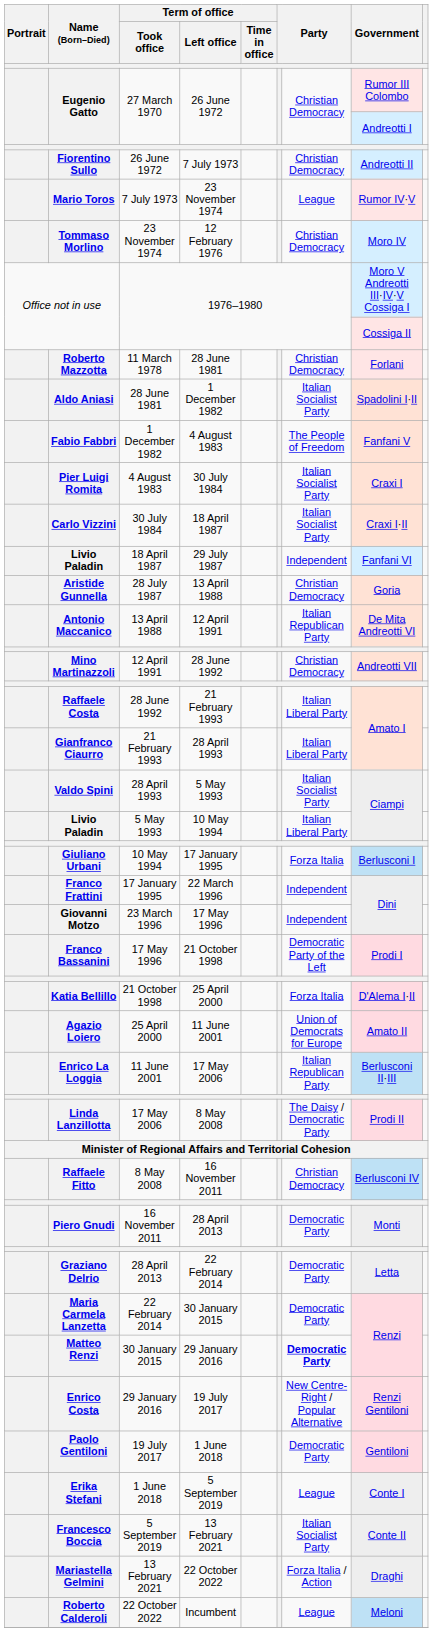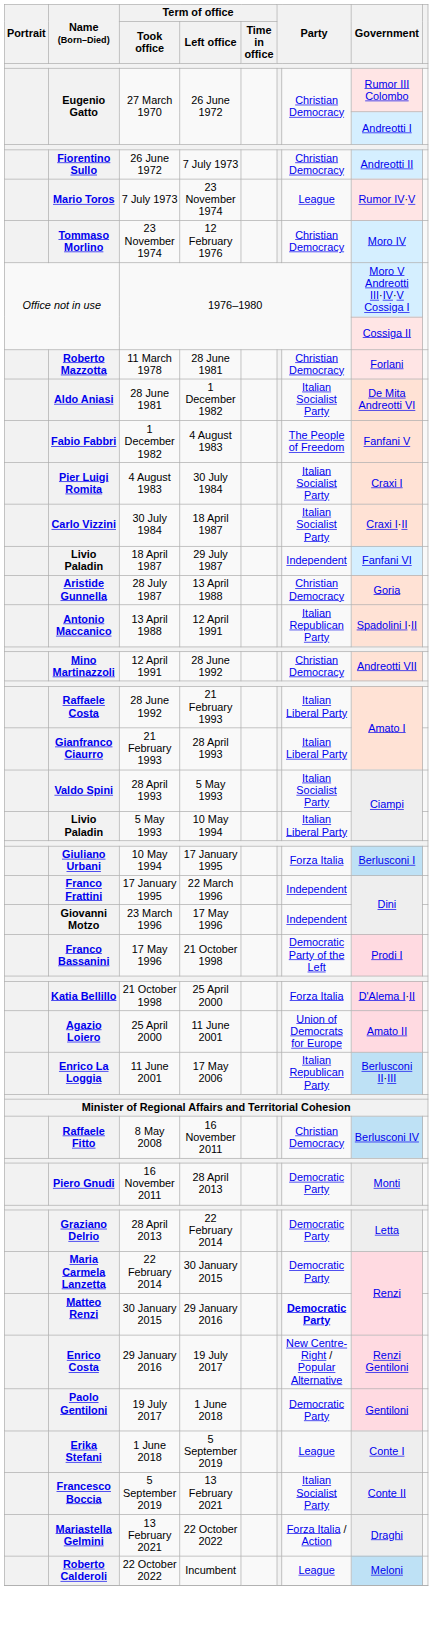(387, 400) Spadolini I·II -> (387, 400) De Mita Andreotti VI
(387, 625) De Mita Andreotti VI -> (387, 625) Spadolini I·II
- row: (84, 1120)
